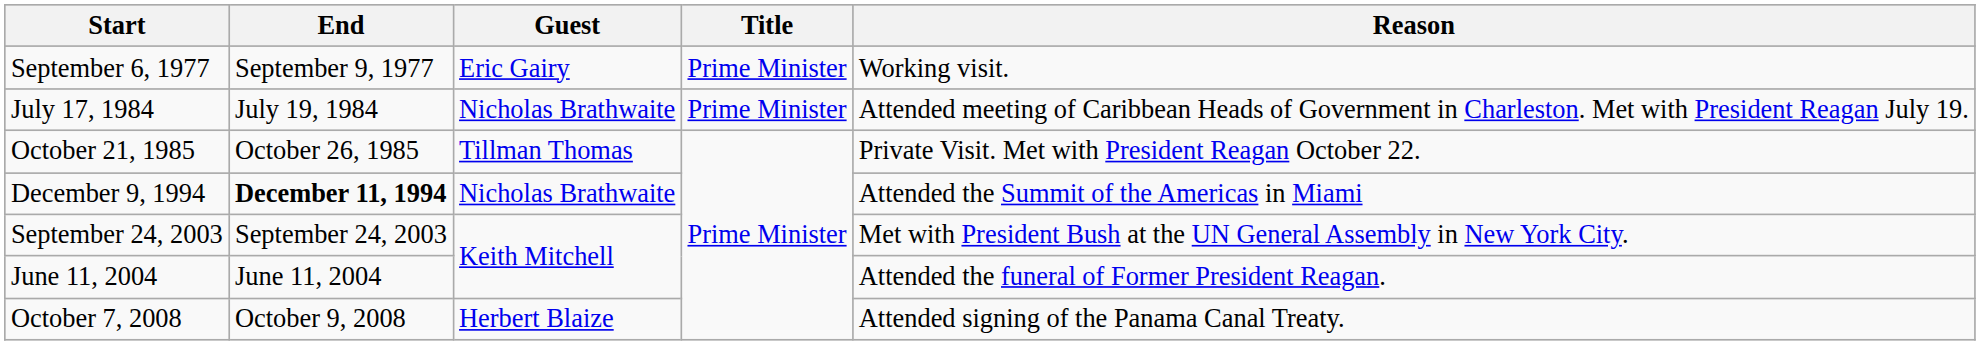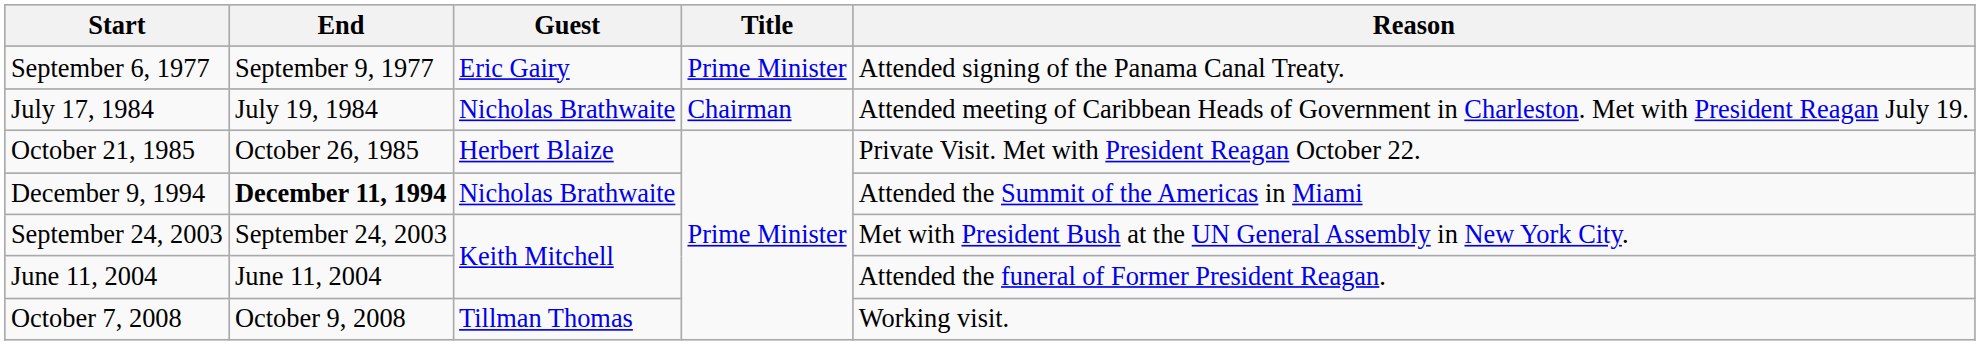(934, 67) Working visit. -> (1102, 67) Attended signing of the Panama Canal Treaty.
(767, 109) Prime Minister -> (740, 109) Chairman
(546, 151) Tillman Thomas -> (536, 151) Herbert Blaize
(536, 318) Herbert Blaize -> (546, 318) Tillman Thomas
(1102, 318) Attended signing of the Panama Canal Treaty. -> (934, 318) Working visit.
